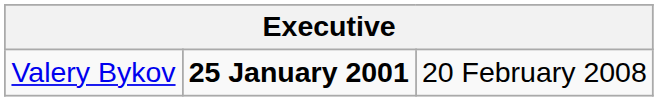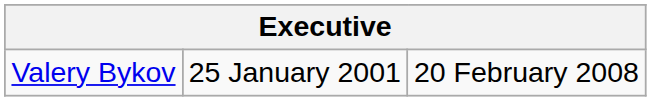(299, 72) bold -> (295, 72) normal
